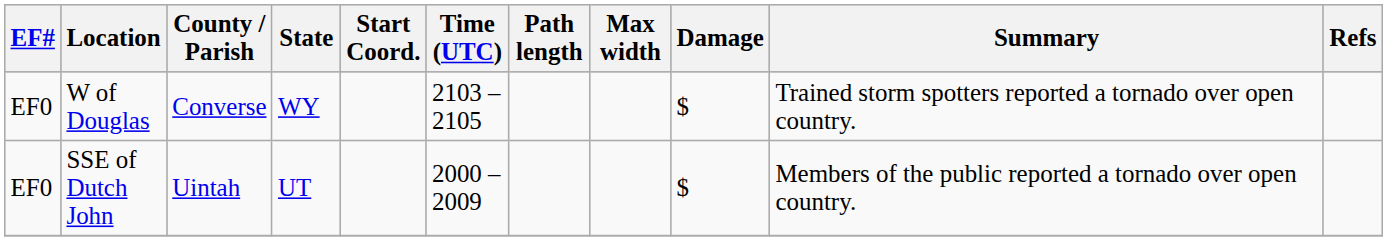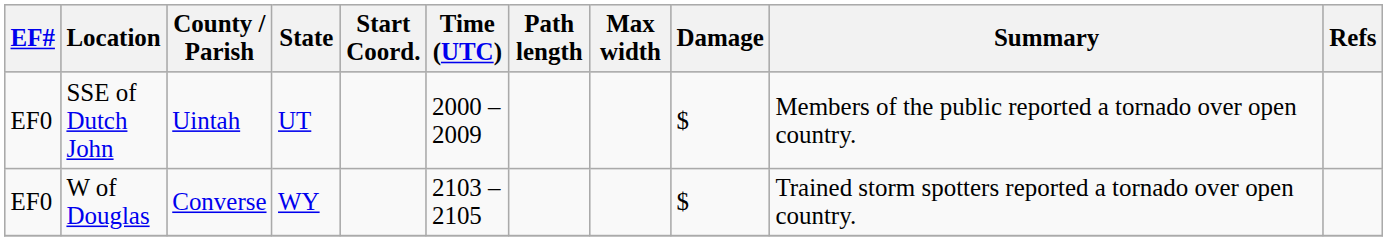rows swapped: (101, 187) <-> (108, 105)
